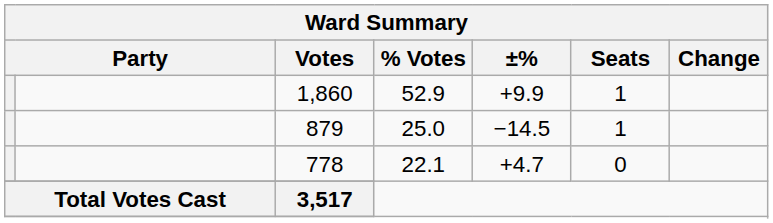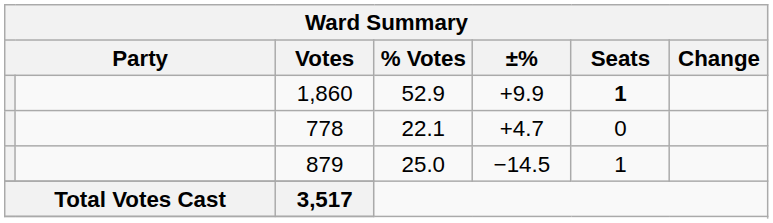(620, 93) normal -> (620, 93) bold
rows swapped: (325, 129) <-> (325, 164)
